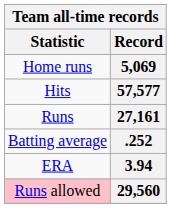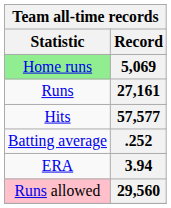(58, 66) no background -> (58, 66) lightgreen background
rows swapped: (139, 116) <-> (139, 91)
